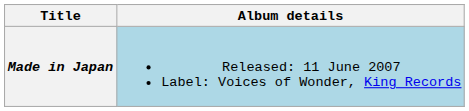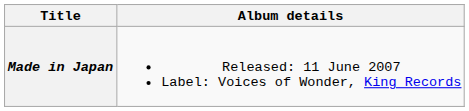(291, 74) lightblue background -> (291, 74) no background
